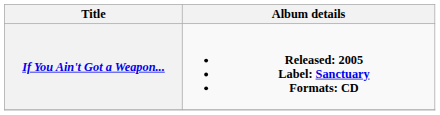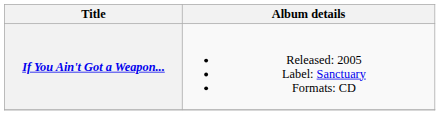(309, 74) bold -> (309, 74) normal
